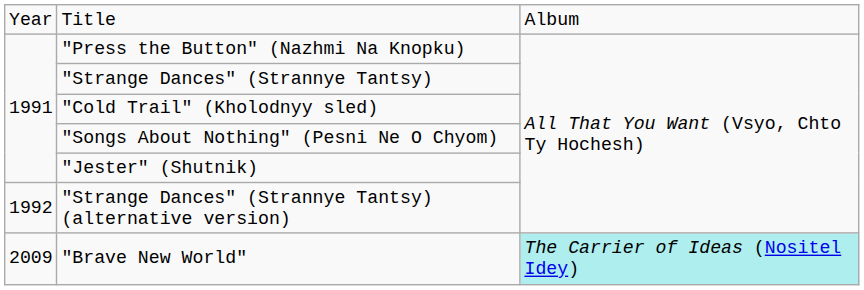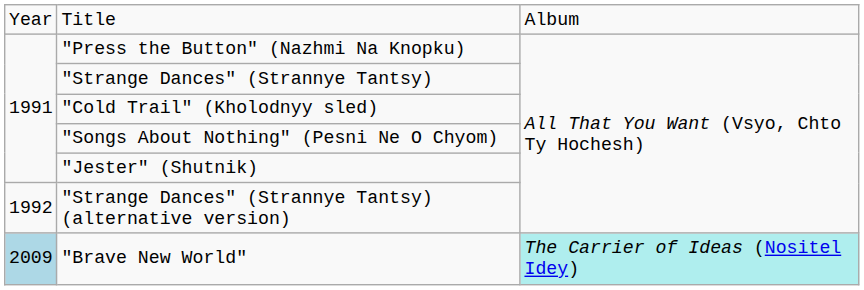(31, 259) no background -> (31, 259) lightblue background
